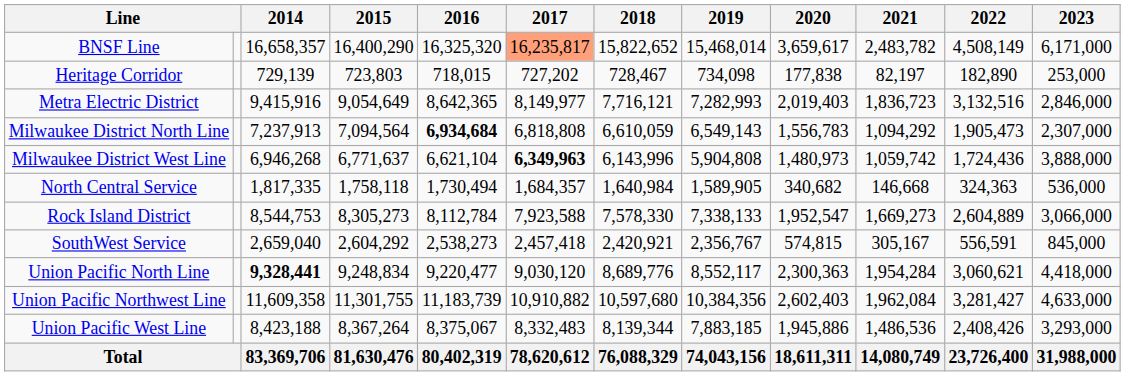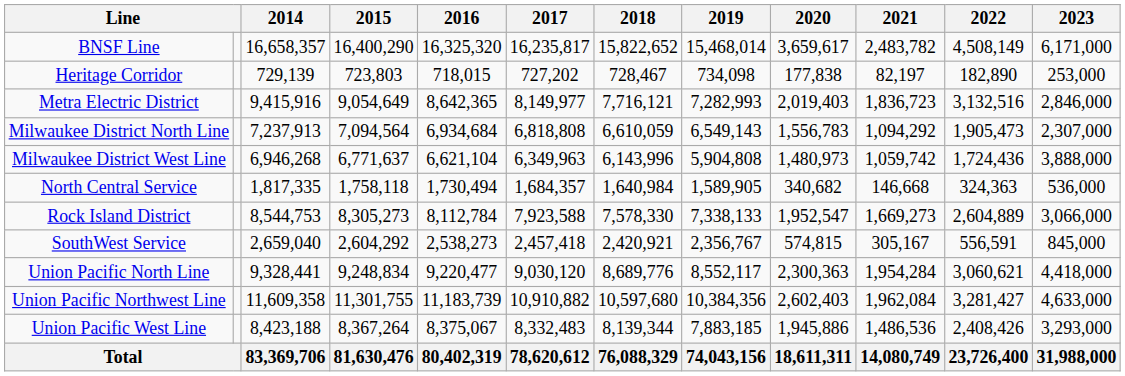(550, 46) lightsalmon background -> (550, 46) no background
(462, 131) bold -> (462, 131) normal
(550, 159) bold -> (550, 159) normal
(285, 272) bold -> (285, 272) normal
